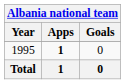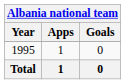(61, 50) bold -> (61, 50) normal
